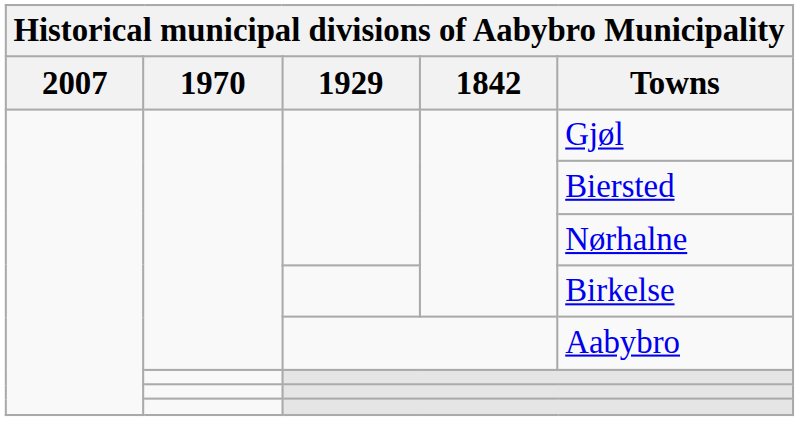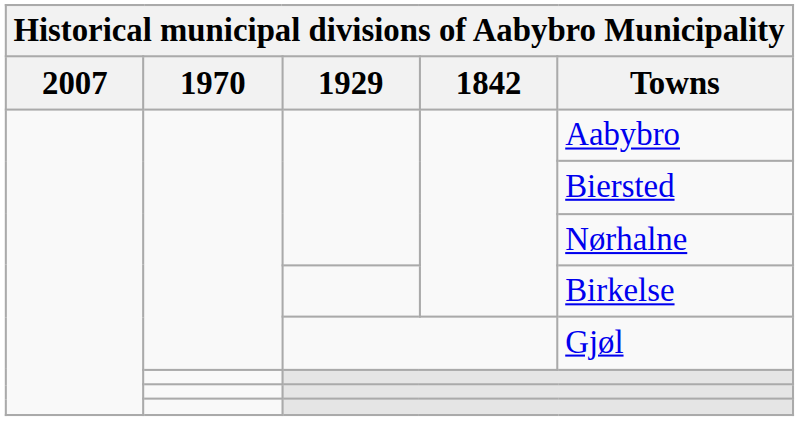(594, 134) Gjøl -> (623, 134) Aabybro
(623, 342) Aabybro -> (594, 342) Gjøl
